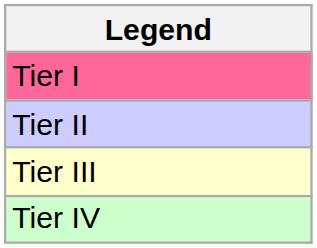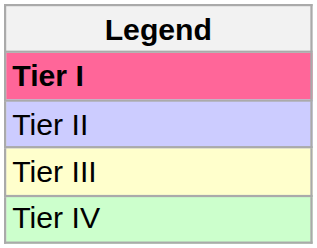(46, 76) normal -> (48, 76) bold
